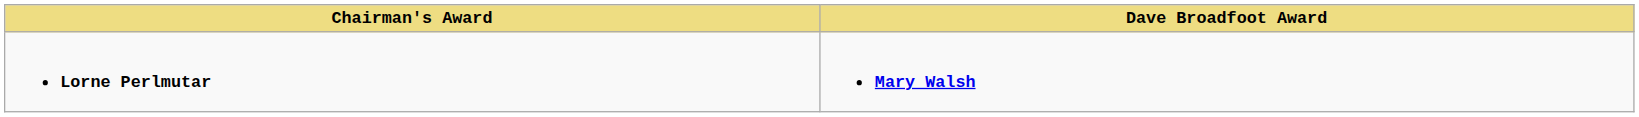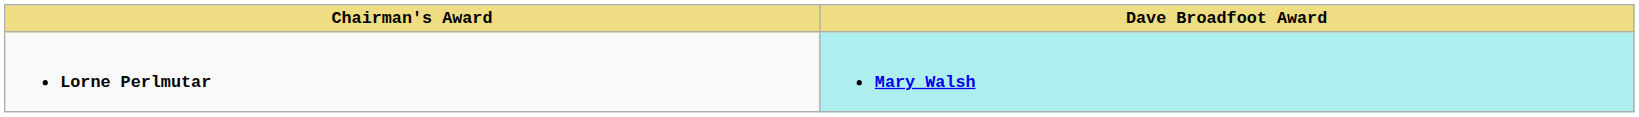(1227, 82) no background -> (1227, 82) paleturquoise background
